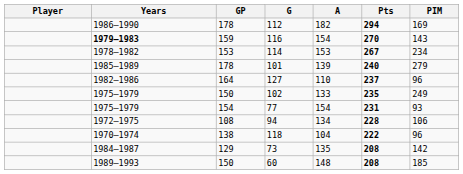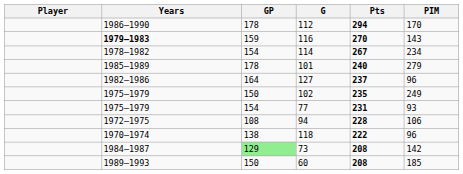- column: (337, 11)
(420, 25) 169 -> (414, 25) 170
(226, 53) 153 -> (251, 53) 154
(226, 149) no background -> (251, 149) lightgreen background
